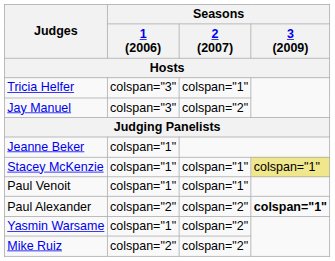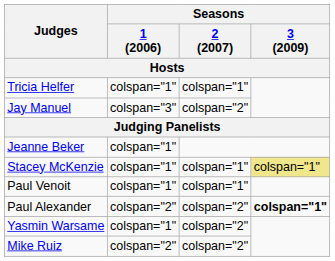(143, 87) colspan="3" -> (143, 87) colspan="1"
